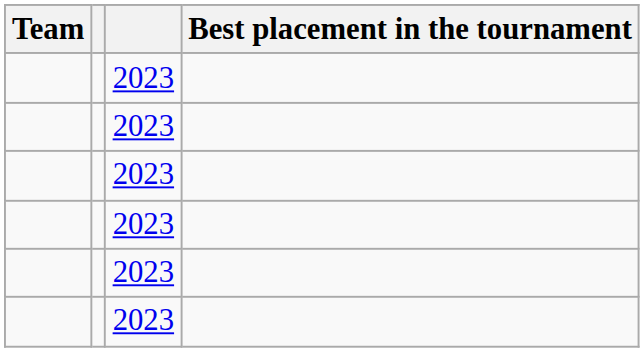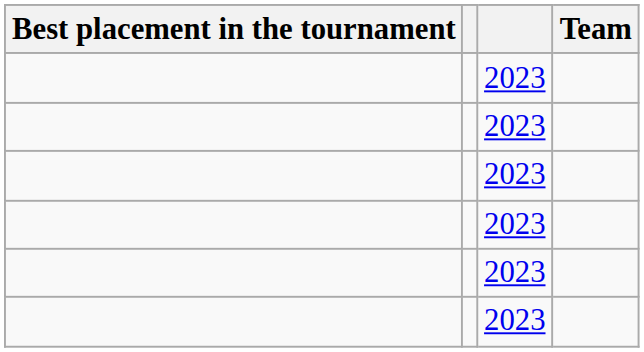columns swapped: (48, 28) <-> (410, 28)
